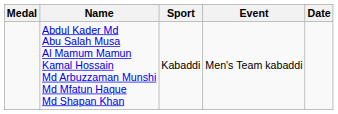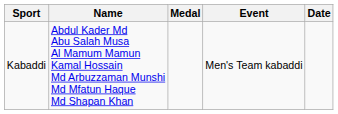columns swapped: (22, 13) <-> (181, 13)
